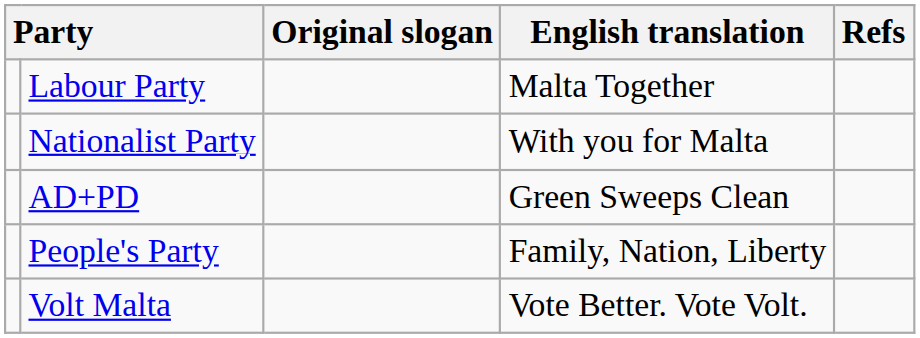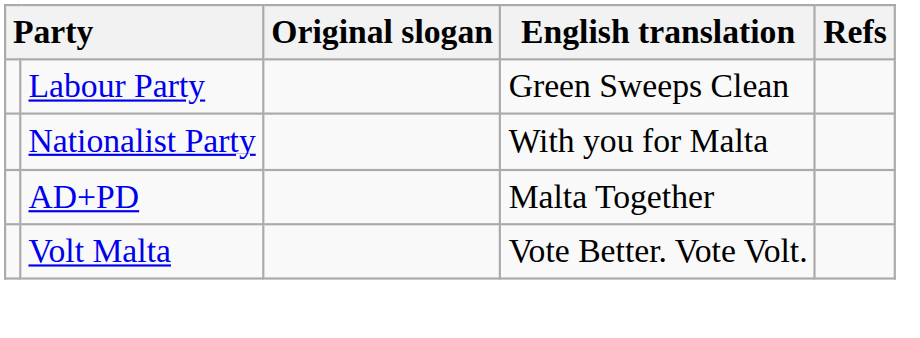(611, 86) Malta Together -> (649, 86) Green Sweeps Clean
(649, 195) Green Sweeps Clean -> (611, 195) Malta Together
- row: (124, 249)
